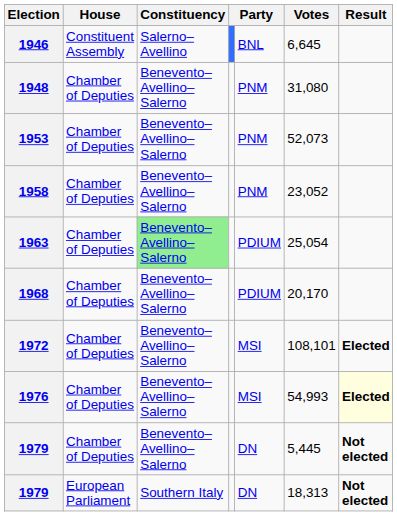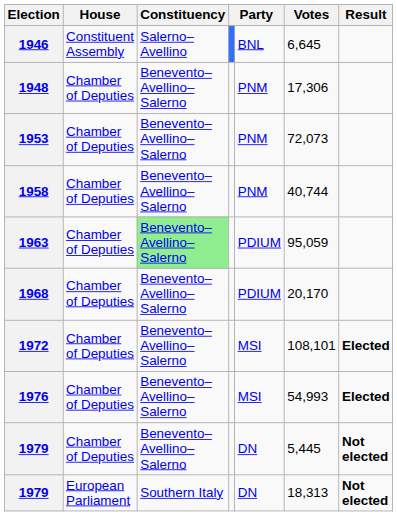(308, 88) 31,080 -> (308, 88) 17,306
(308, 139) 52,073 -> (308, 139) 72,073
(308, 191) 23,052 -> (308, 191) 40,744
(308, 242) 25,054 -> (308, 242) 95,059
(366, 397) lightyellow background -> (366, 397) no background
